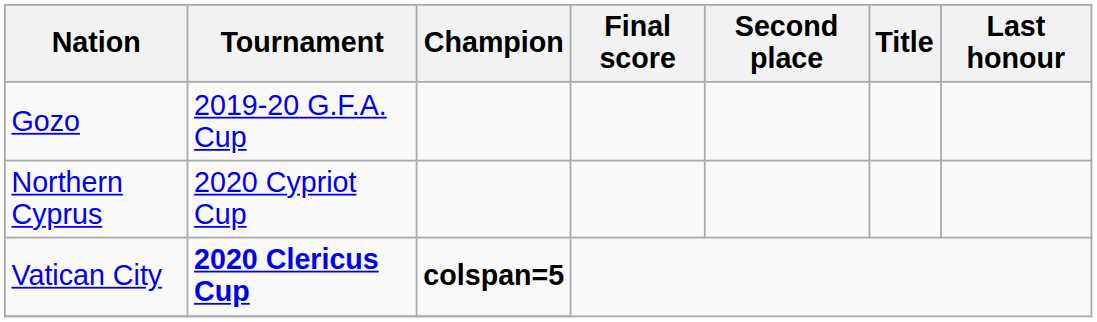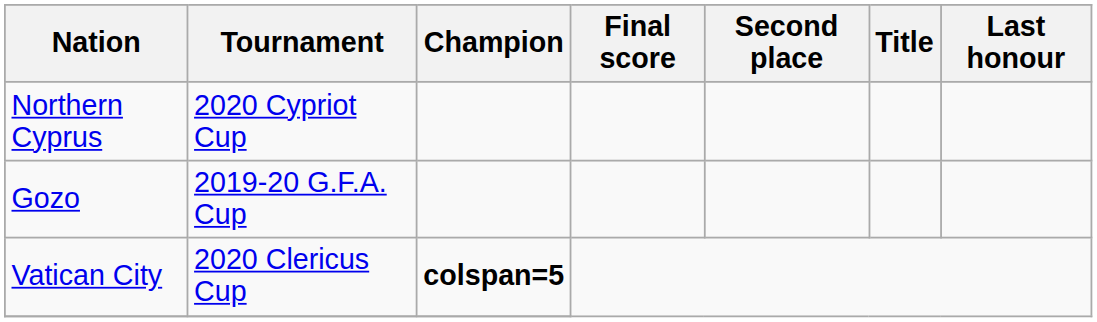rows swapped: (46, 120) <-> (67, 198)
(286, 276) bold -> (282, 276) normal
